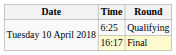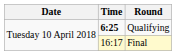(109, 27) normal -> (109, 27) bold
